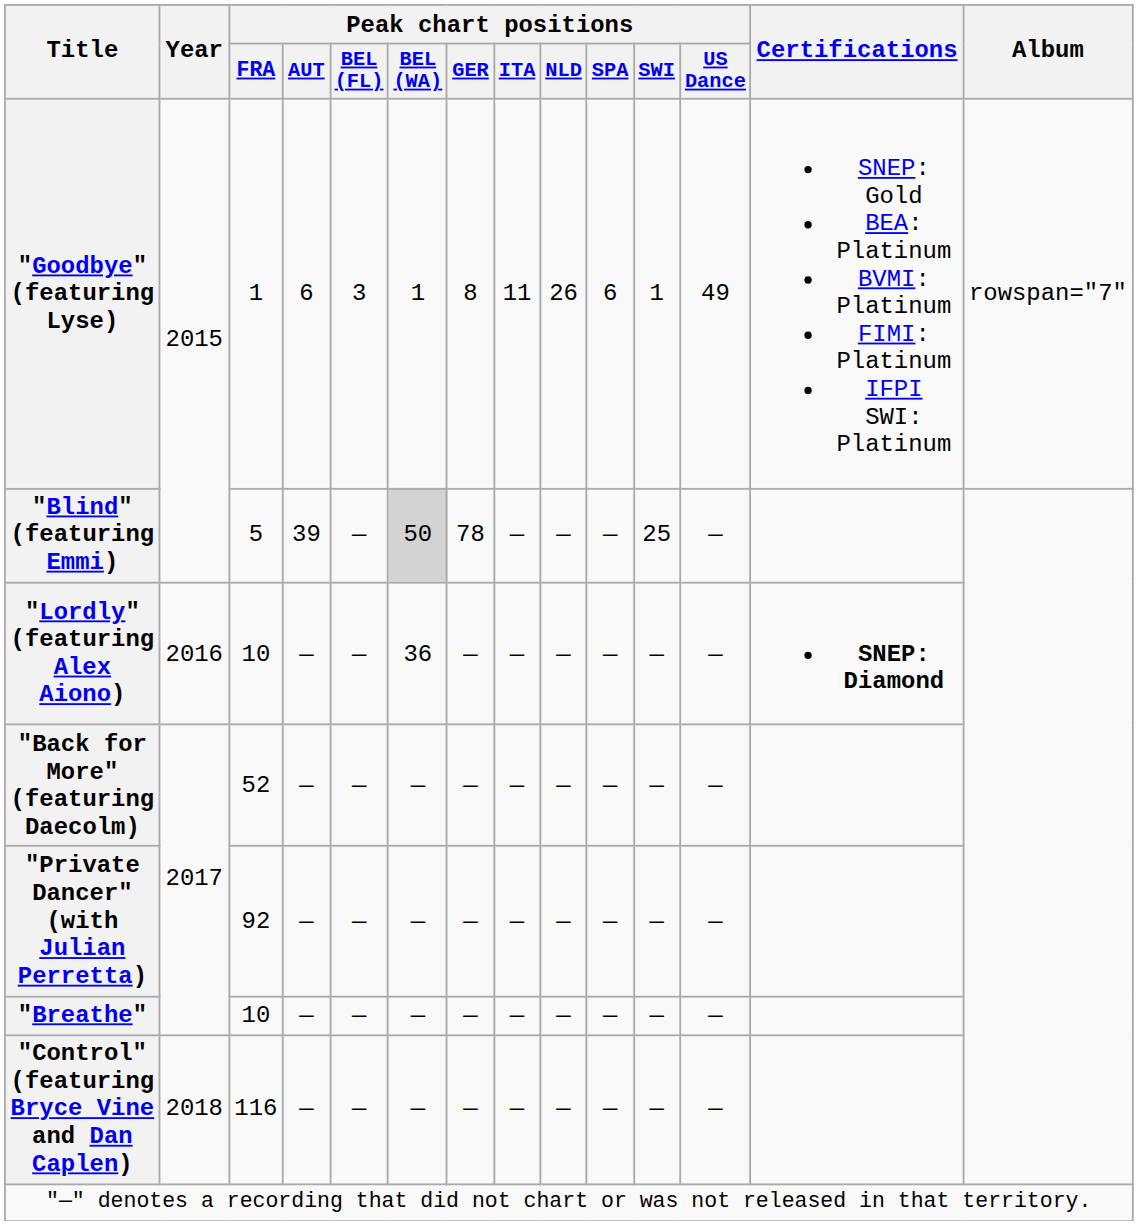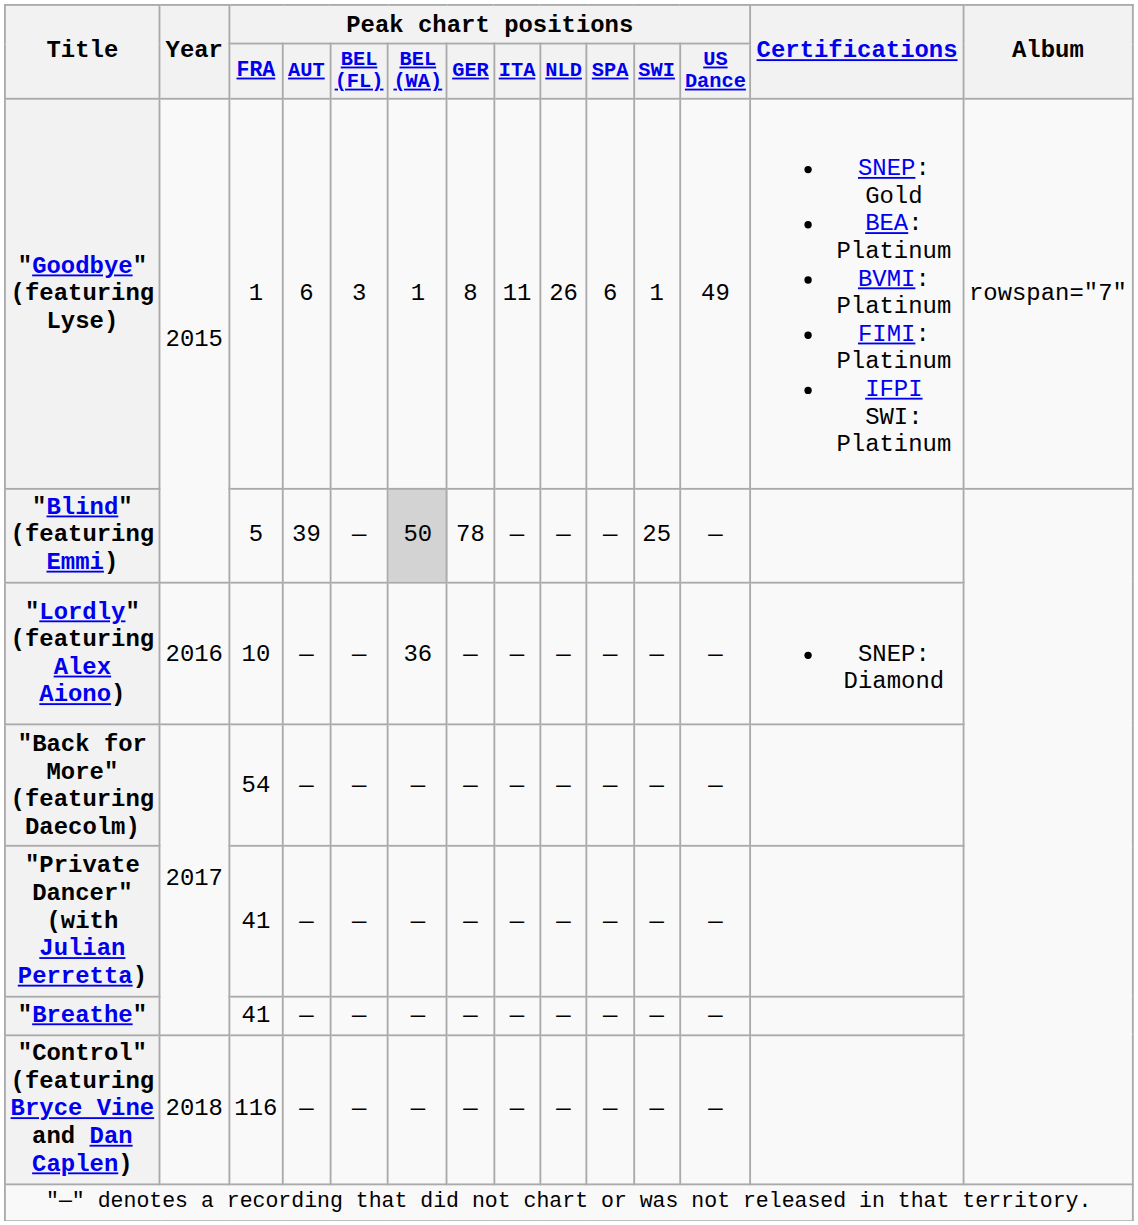(857, 667) bold -> (857, 667) normal
(256, 786) 52 -> (256, 786) 54
(256, 921) 92 -> (256, 921) 41
(256, 1015) 10 -> (256, 1015) 41
